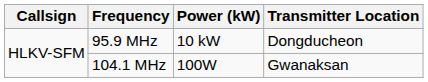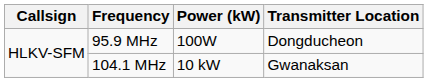(198, 41) 10 kW -> (197, 41) 100W
(197, 65) 100W -> (198, 65) 10 kW
